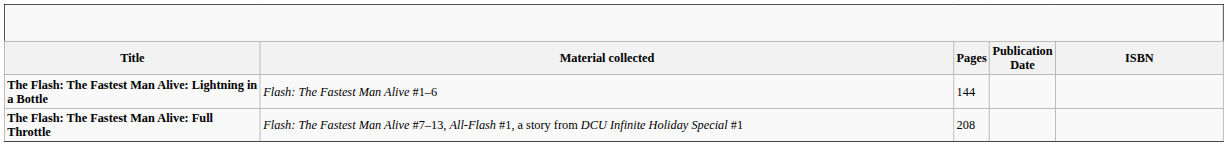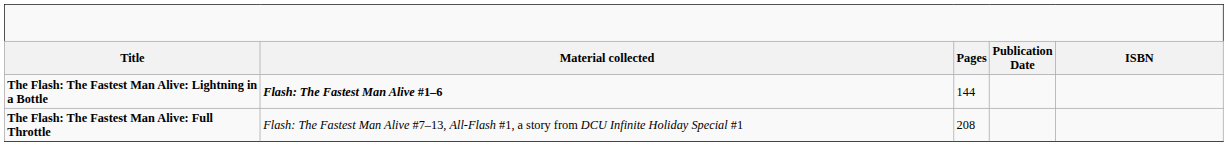(350, 91) normal -> (353, 91) bold
